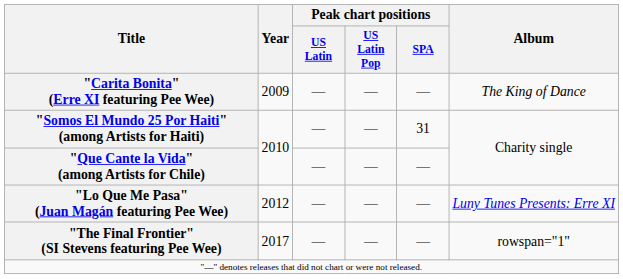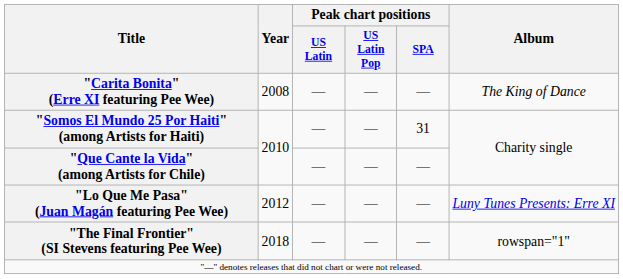(275, 91) 2009 -> (275, 91) 2008
(275, 240) 2017 -> (275, 240) 2018
